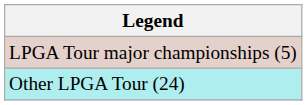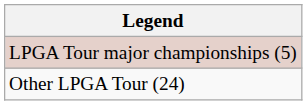(97, 84) paleturquoise background -> (97, 84) no background
